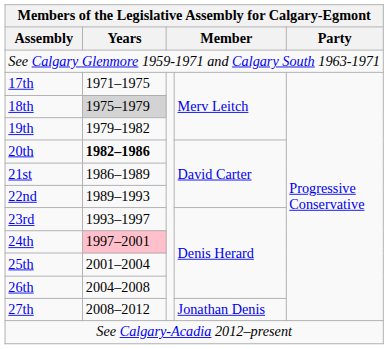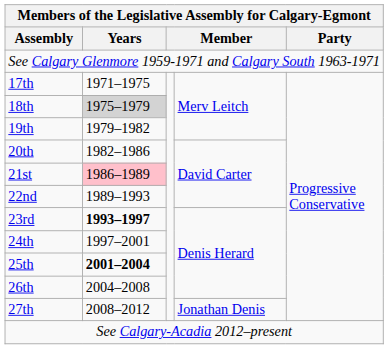(118, 151) bold -> (118, 151) normal
(118, 174) no background -> (118, 174) pink background
(118, 219) normal -> (118, 219) bold
(118, 241) pink background -> (118, 241) no background
(118, 264) normal -> (118, 264) bold
